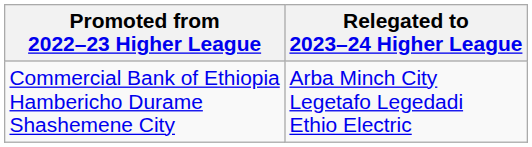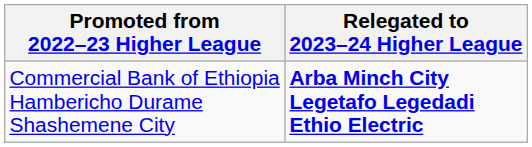(376, 101) normal -> (382, 101) bold
